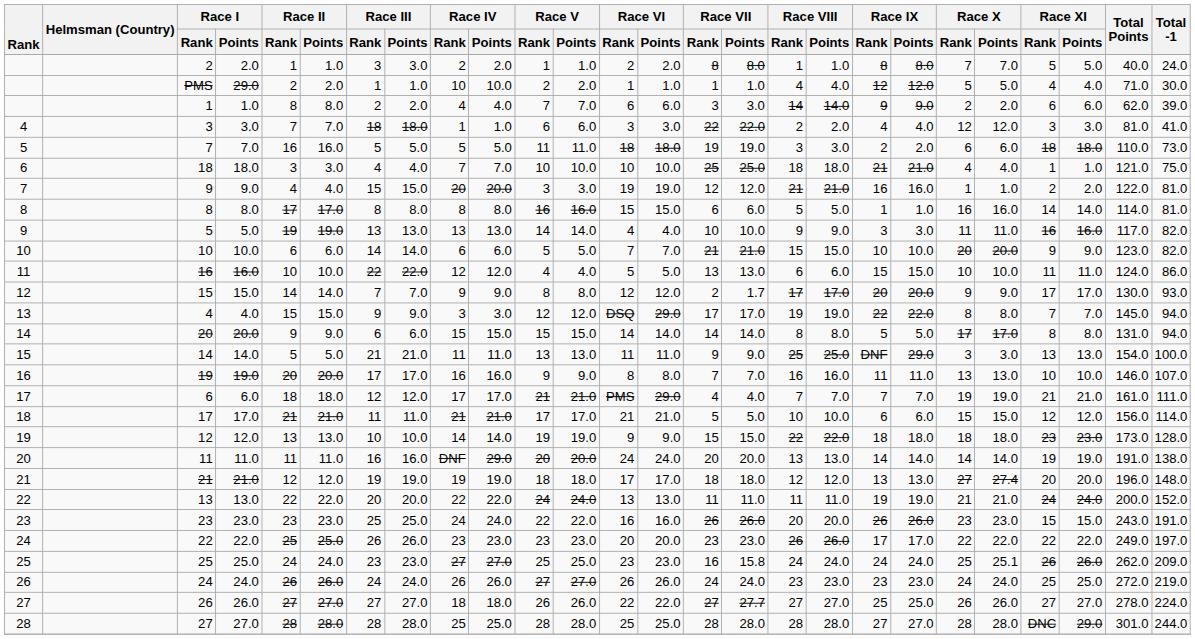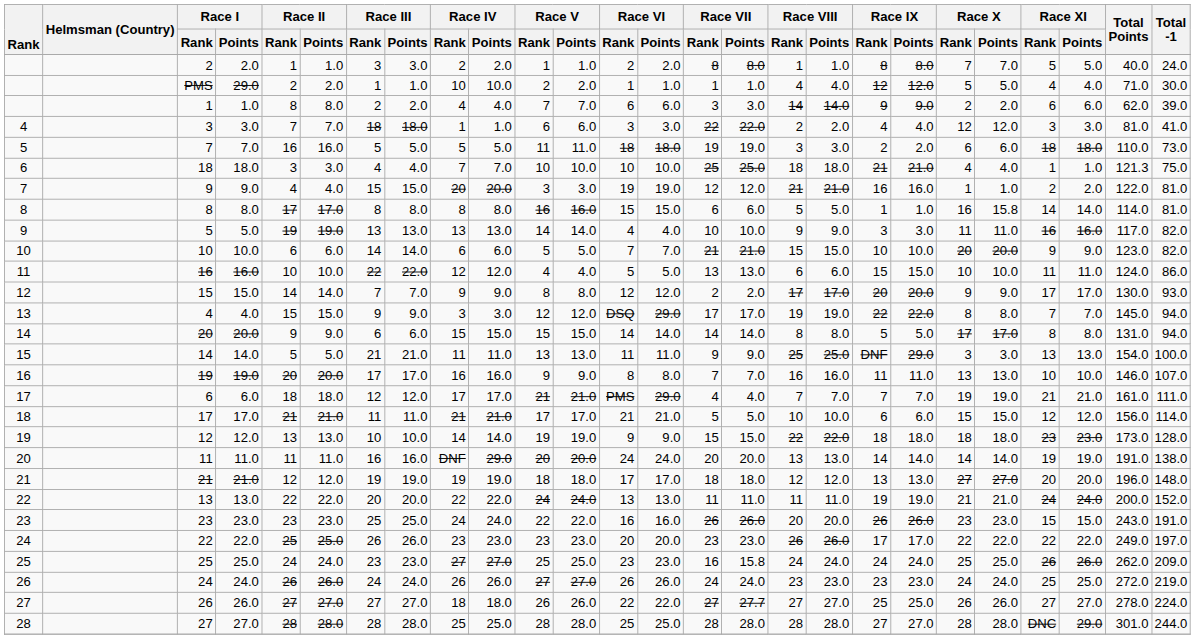(1132, 169) 121.0 -> (1132, 169) 121.3
(1005, 210) 16.0 -> (1005, 210) 15.8
(756, 293) 1.7 -> (756, 293) 2.0
(1005, 479) 27.4 -> (1005, 479) 27.0
(1005, 562) 25.1 -> (1005, 562) 25.0
